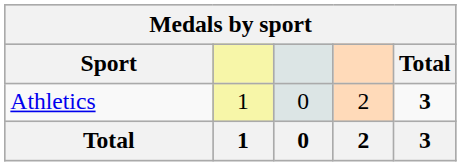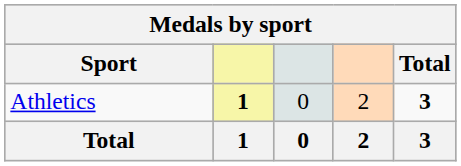(243, 102) normal -> (243, 102) bold
